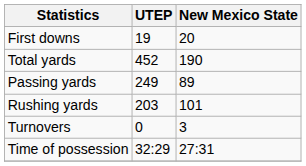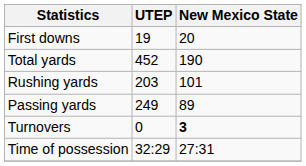rows swapped: (53, 104) <-> (52, 82)
(183, 127) normal -> (183, 127) bold
